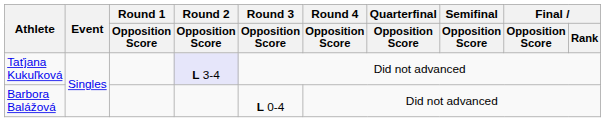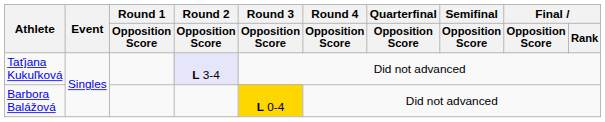(270, 108) no background -> (270, 108) gold background
